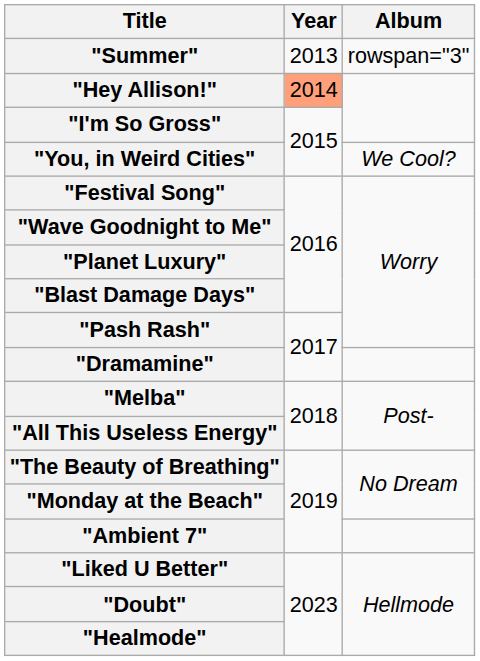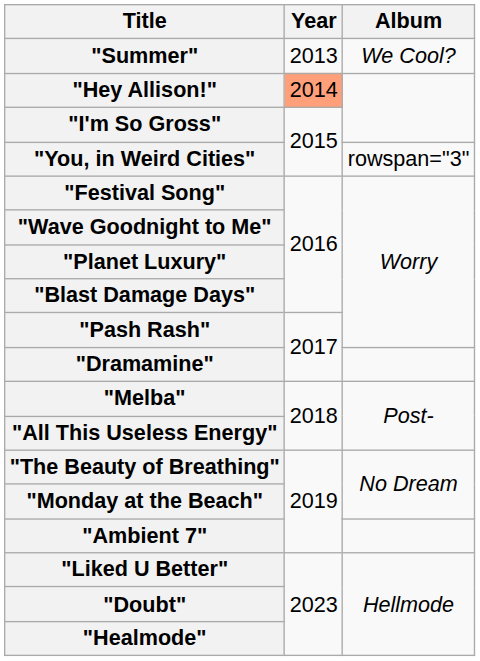(409, 55) rowspan="3" -> (409, 55) We Cool?
(409, 158) We Cool? -> (409, 158) rowspan="3"
